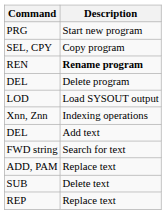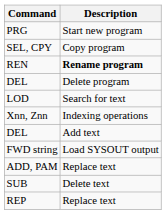(111, 98) Load SYSOUT output -> (94, 98) Search for text
(94, 149) Search for text -> (111, 149) Load SYSOUT output
